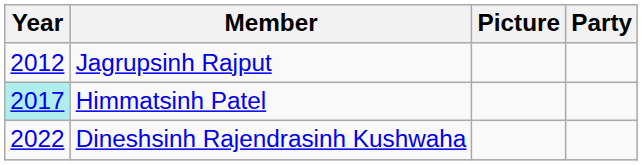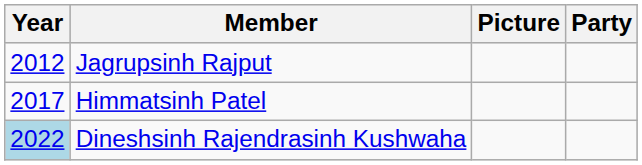(37, 100) paleturquoise background -> (37, 100) no background
(37, 139) no background -> (37, 139) lightblue background
